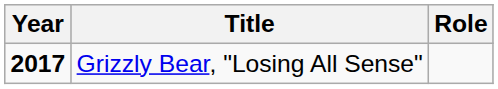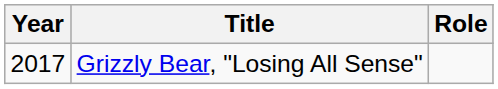(38, 63) bold -> (38, 63) normal
